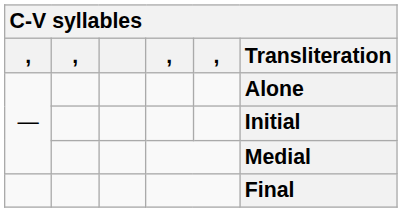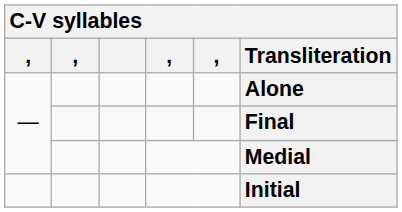(273, 122) Initial -> (270, 122) Final
(270, 190) Final -> (273, 190) Initial
